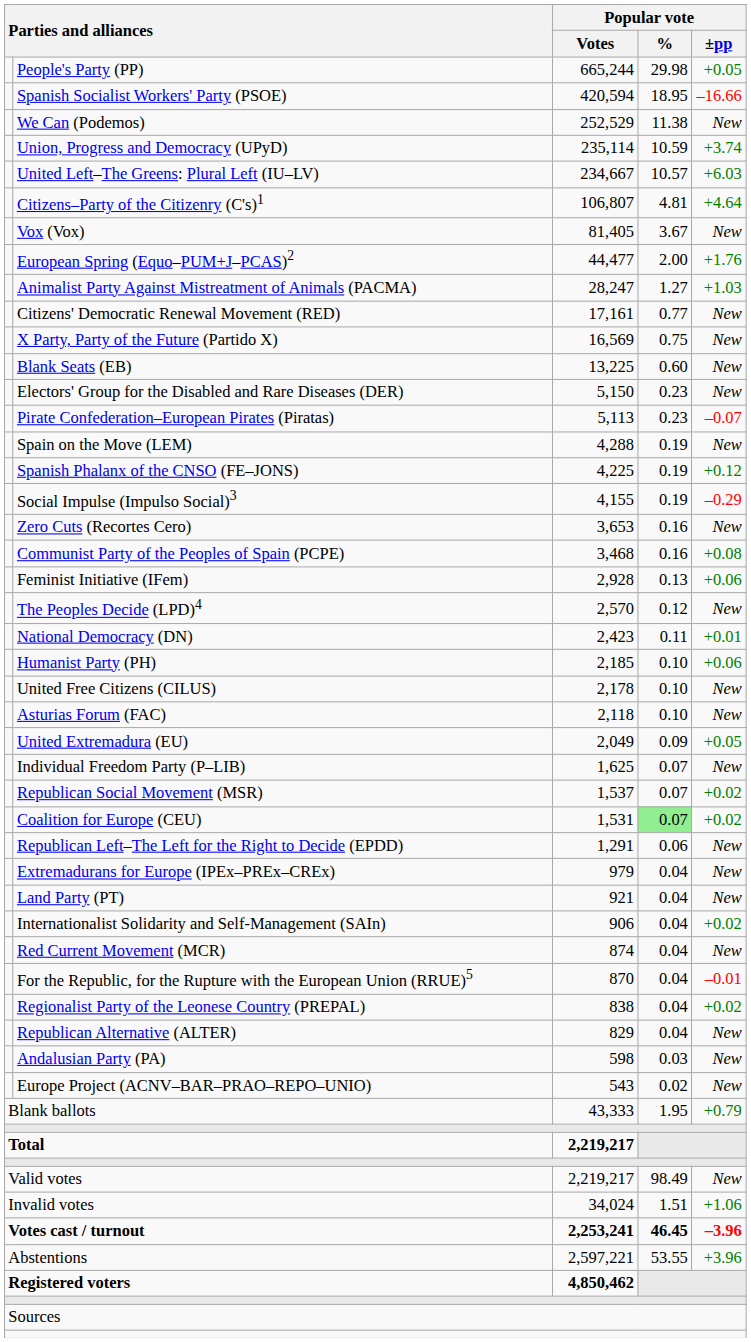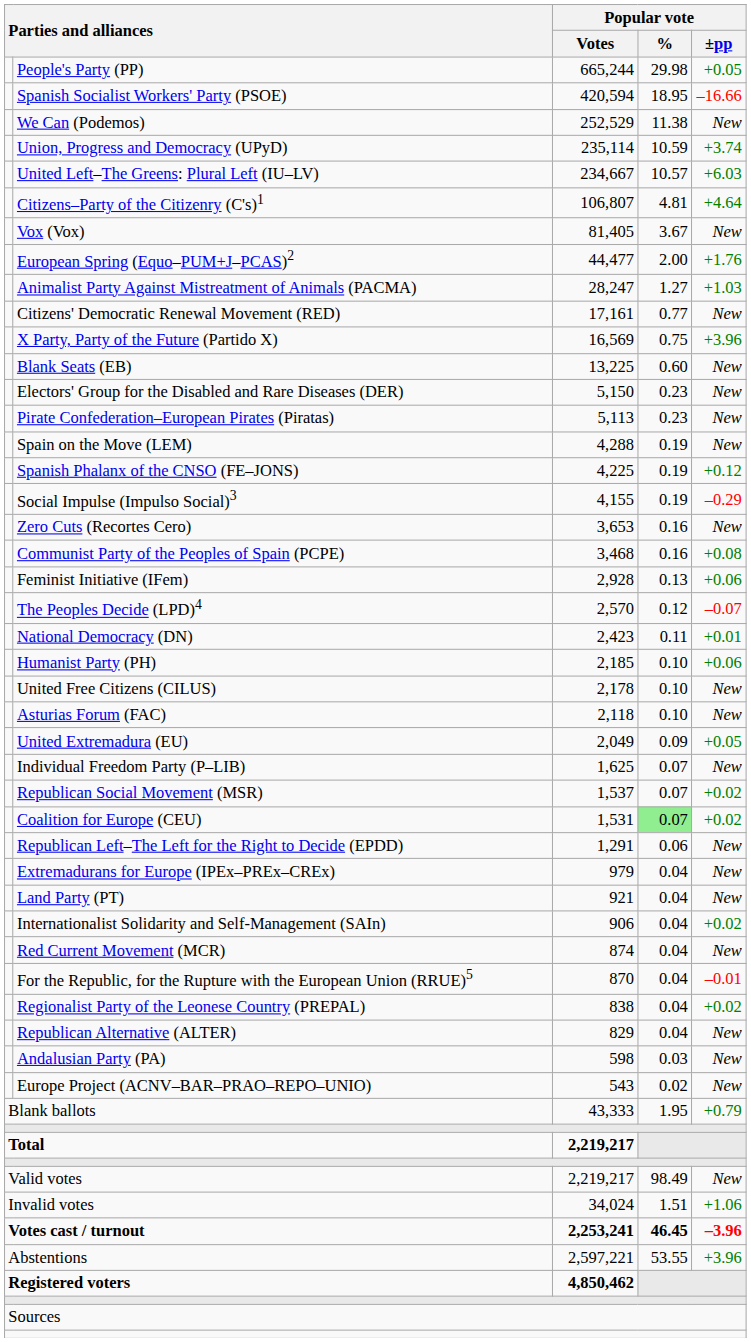(727, 340) New -> (723, 340) +3.96
(723, 418) –0.07 -> (727, 418) New
(727, 608) New -> (723, 608) –0.07
